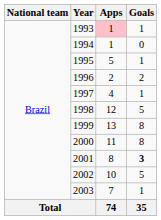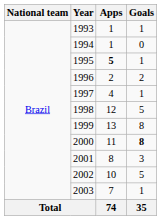(111, 28) pink background -> (111, 28) no background
(111, 61) normal -> (111, 61) bold
(141, 142) normal -> (141, 142) bold
(141, 158) bold -> (141, 158) normal
